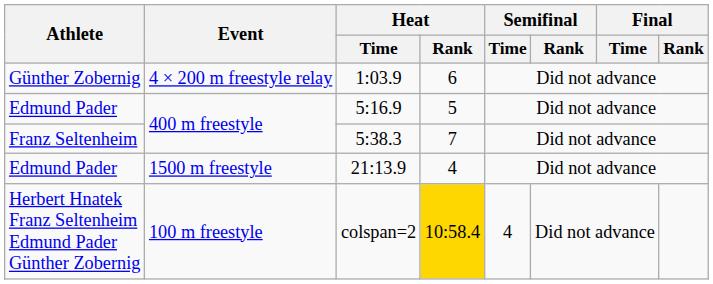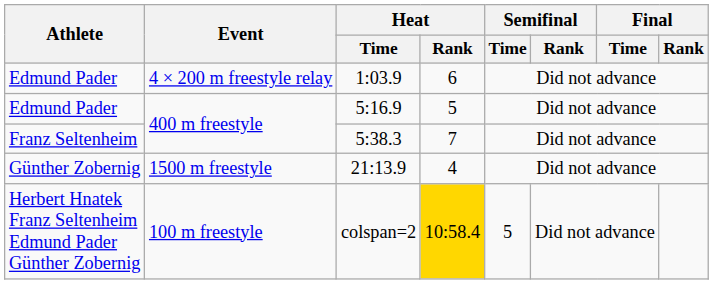(75, 78) Günther Zobernig -> (63, 78) Edmund Pader
(63, 169) Edmund Pader -> (75, 169) Günther Zobernig
(508, 231) 4 -> (508, 231) 5
